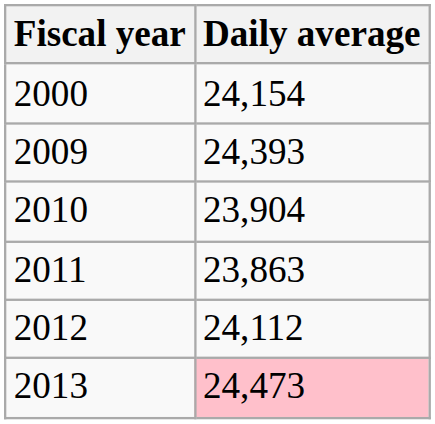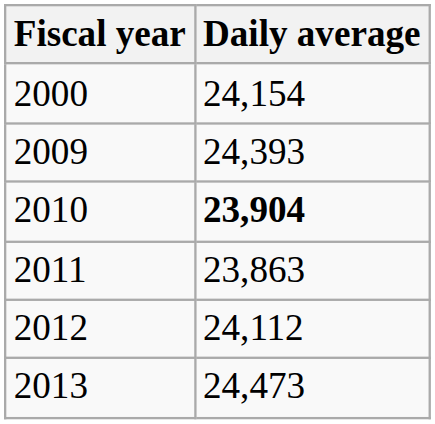(254, 210) normal -> (254, 210) bold
(254, 387) pink background -> (254, 387) no background
